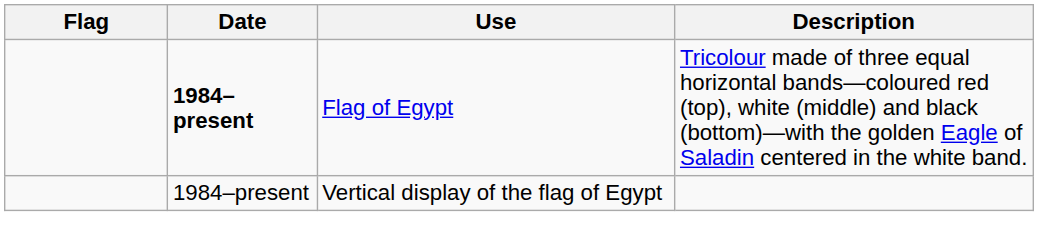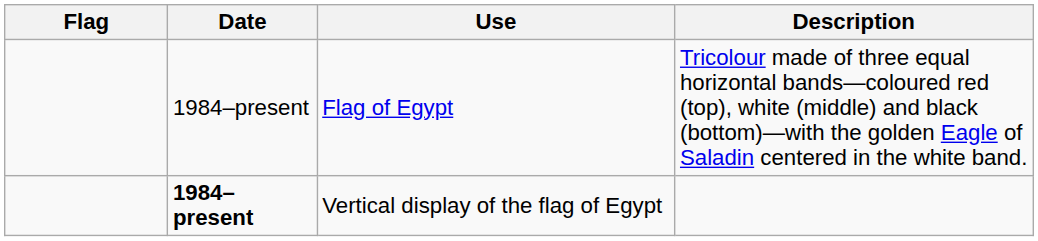(213, 107) bold -> (241, 107) normal
(241, 192) normal -> (213, 205) bold
